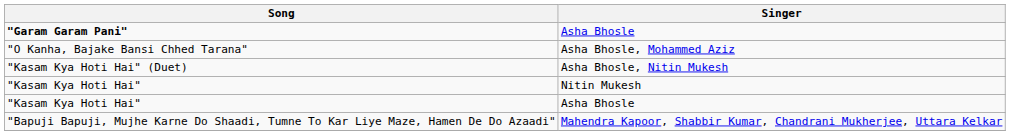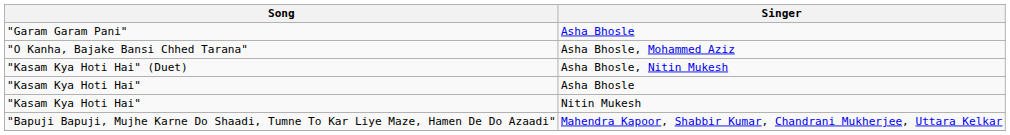(67, 32) bold -> (67, 32) normal
(601, 86) Nitin Mukesh -> (598, 86) Asha Bhosle
(598, 103) Asha Bhosle -> (601, 103) Nitin Mukesh
